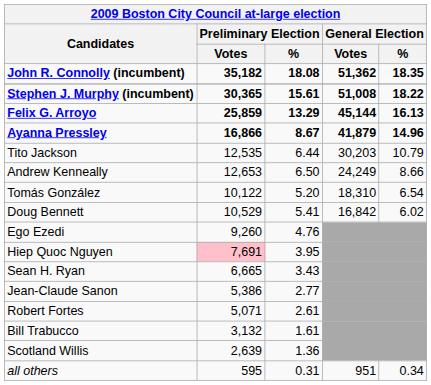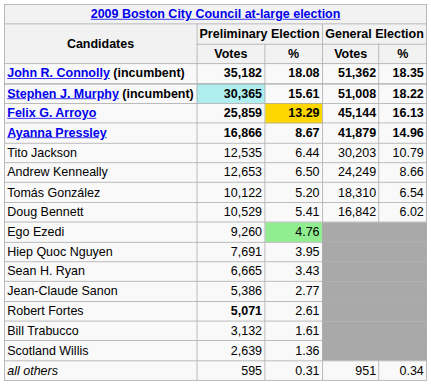(243, 93) no background -> (243, 93) paleturquoise background
(304, 113) no background -> (304, 113) gold background
(307, 232) no background -> (307, 232) lightgreen background
(246, 251) pink background -> (246, 251) no background
(246, 311) normal -> (246, 311) bold
